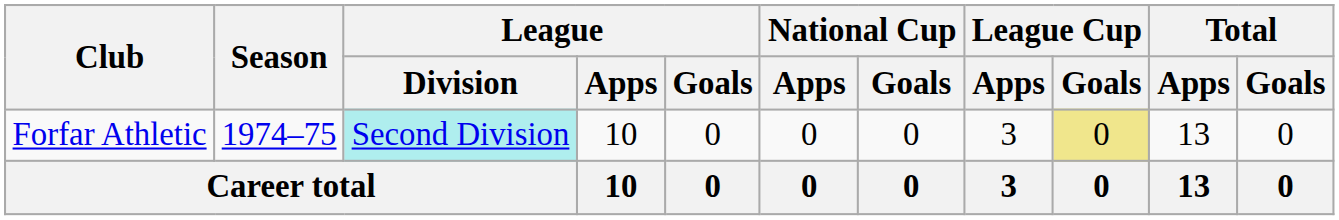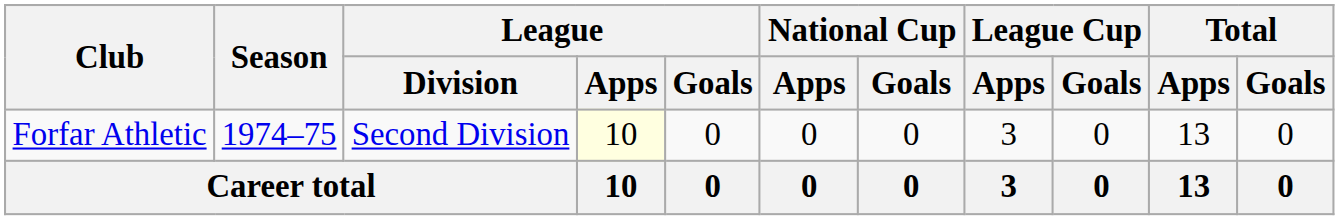(461, 134) paleturquoise background -> (461, 134) no background
(621, 134) no background -> (621, 134) lightyellow background
(1101, 134) khaki background -> (1101, 134) no background
